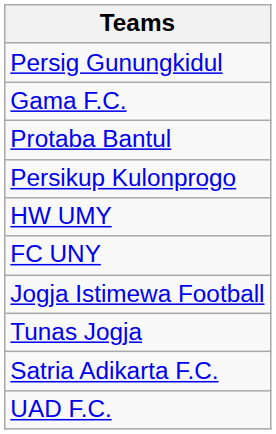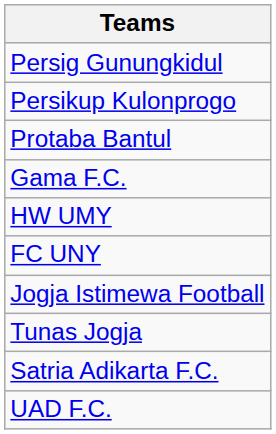(68, 100) Gama F.C. -> (123, 100) Persikup Kulonprogo
(123, 178) Persikup Kulonprogo -> (68, 178) Gama F.C.
